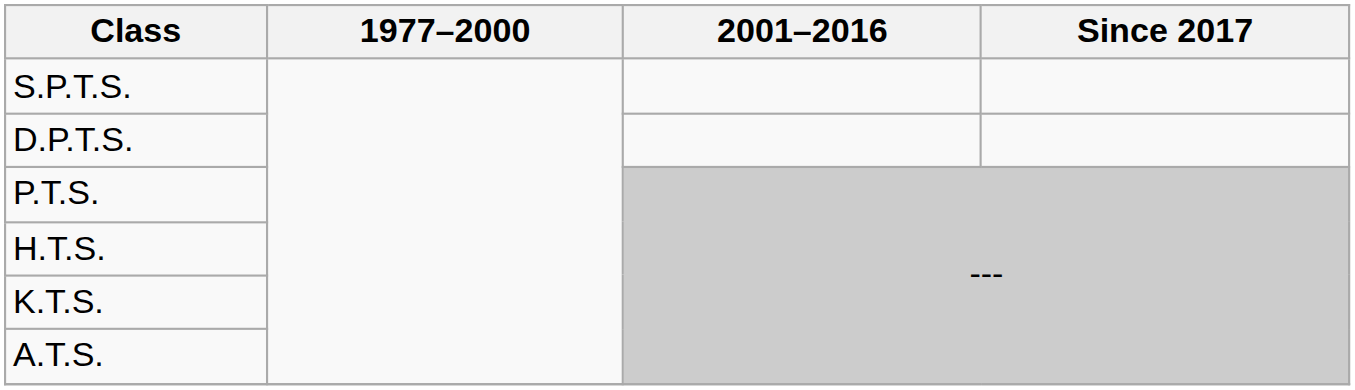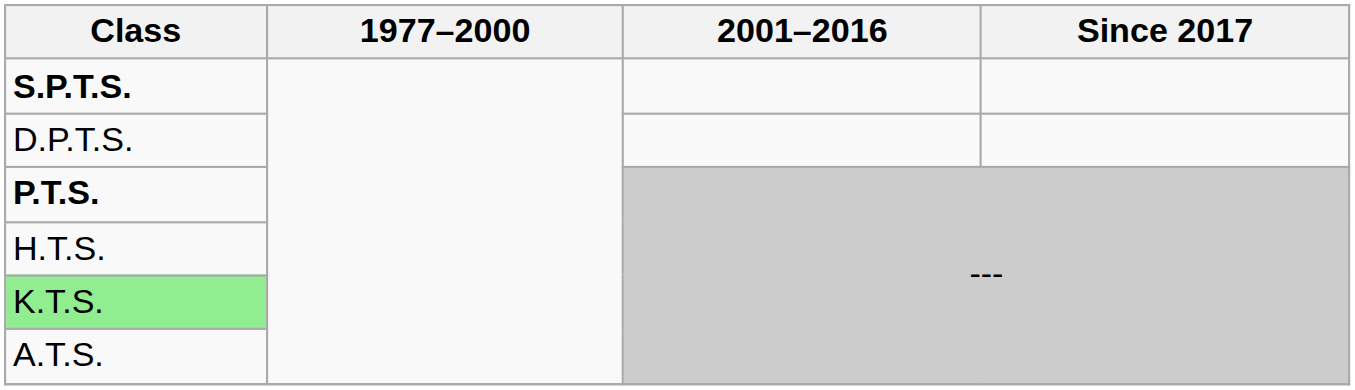(72, 85) normal -> (72, 85) bold
(56, 193) normal -> (56, 193) bold
(58, 301) no background -> (58, 301) lightgreen background
